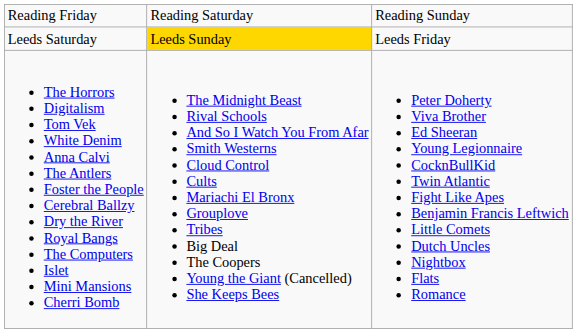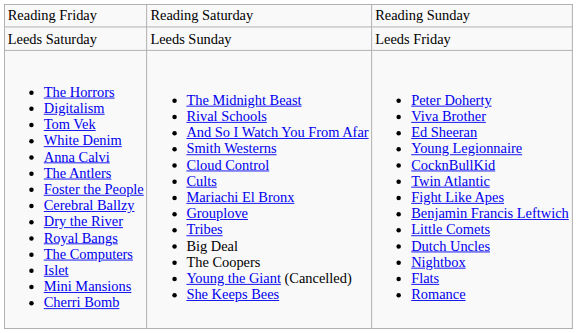(191, 38) gold background -> (191, 38) no background
